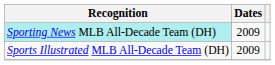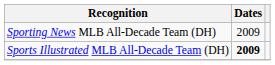(111, 32) paleturquoise background -> (111, 32) no background
(248, 50) normal -> (248, 50) bold
